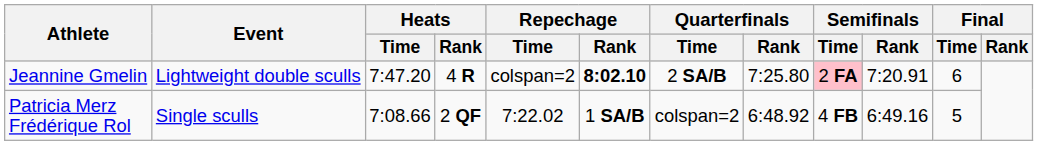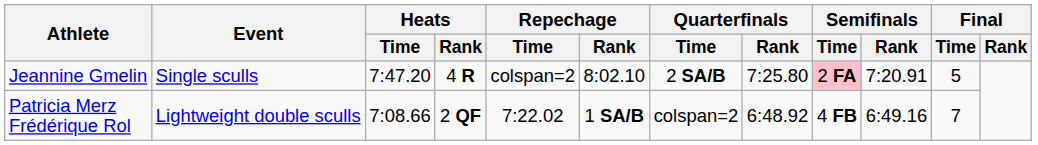(258, 76) Lightweight double sculls -> (207, 76) Single sculls
(615, 76) bold -> (614, 76) normal
(957, 76) 6 -> (956, 76) 5
(207, 116) Single sculls -> (258, 116) Lightweight double sculls
(957, 116) 5 -> (956, 116) 7
